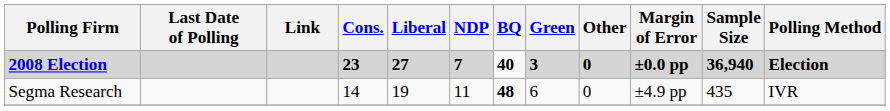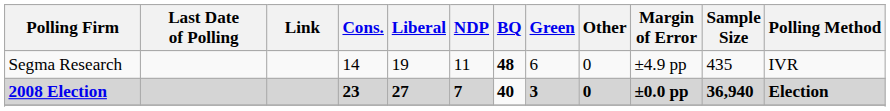rows swapped: (65, 91) <-> (58, 64)
